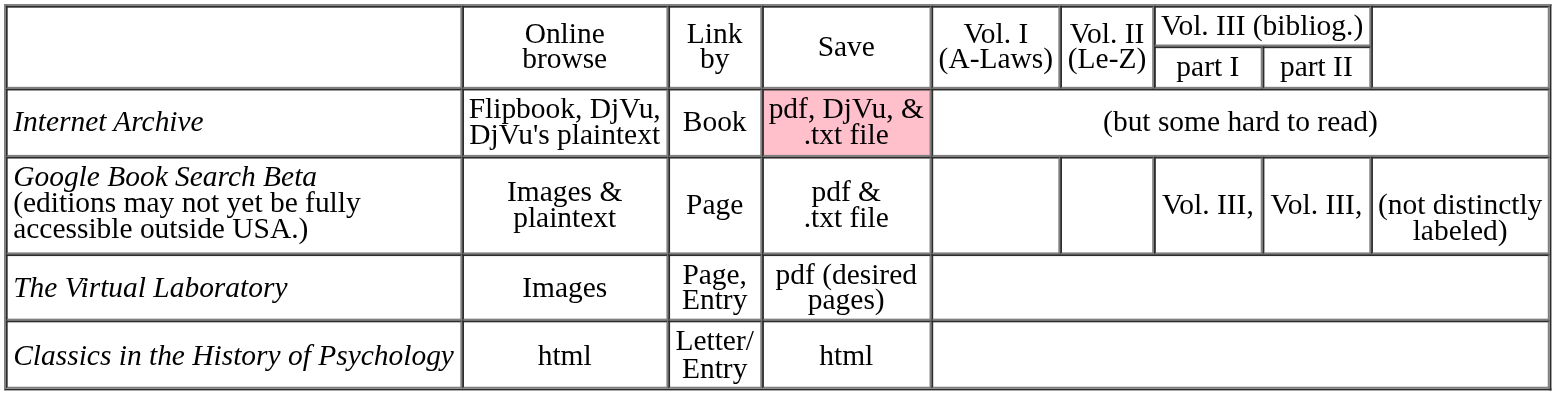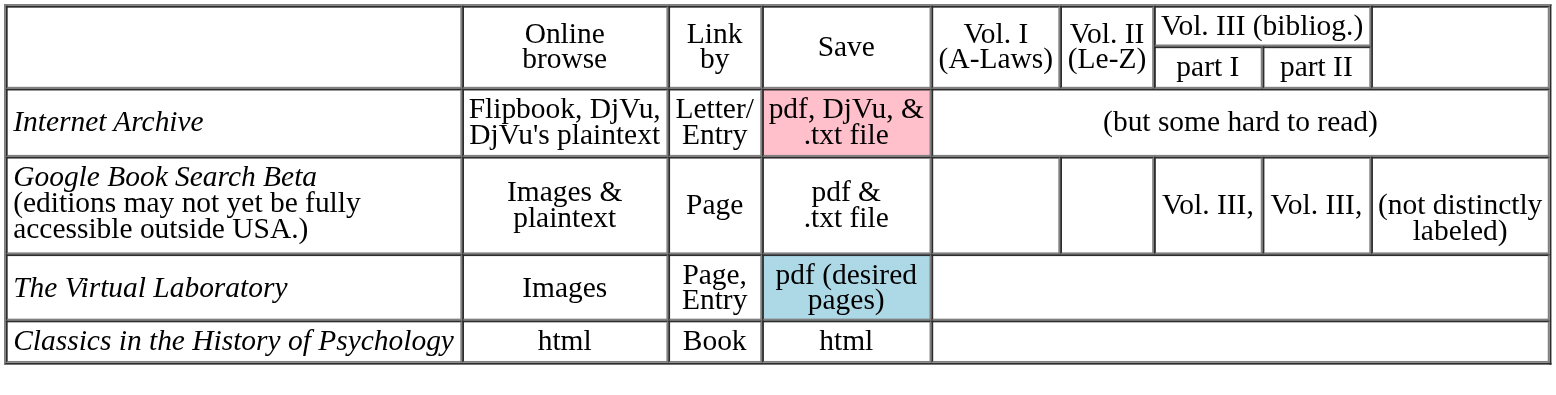(715, 121) Book -> (715, 121) Letter/ Entry
(846, 286) no background -> (846, 286) lightblue background
(715, 354) Letter/ Entry -> (715, 341) Book
